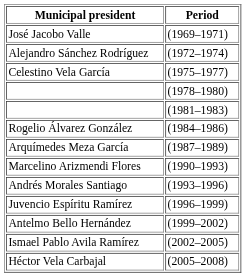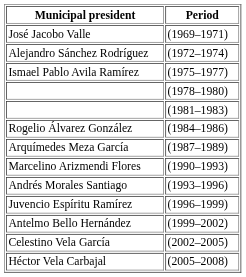(59, 72) Celestino Vela García -> (74, 72) Ismael Pablo Avila Ramírez
(74, 242) Ismael Pablo Avila Ramírez -> (59, 242) Celestino Vela García
